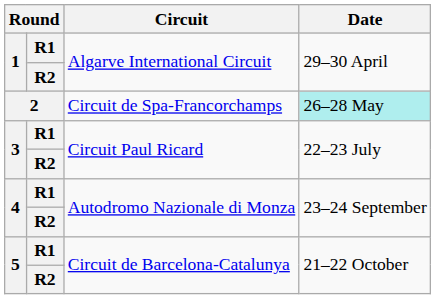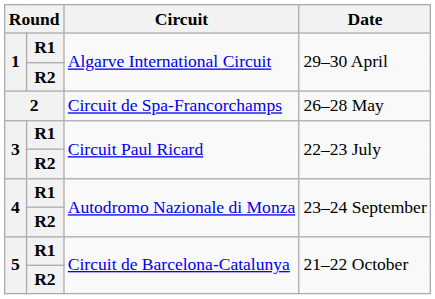(344, 105) paleturquoise background -> (344, 105) no background
